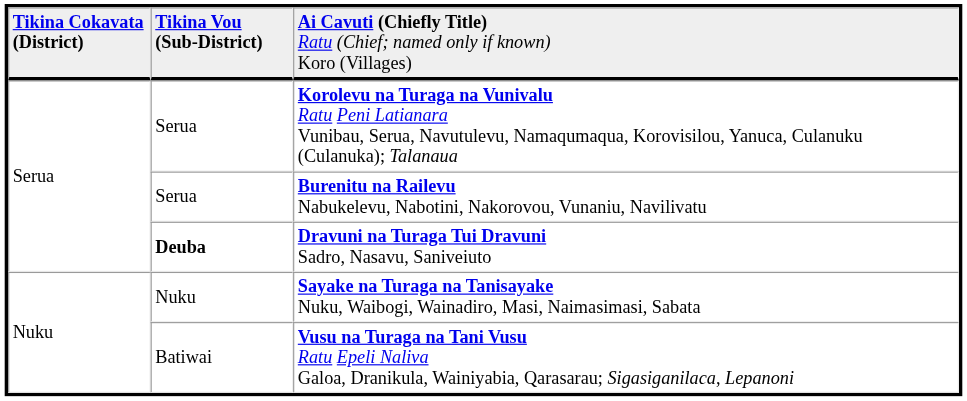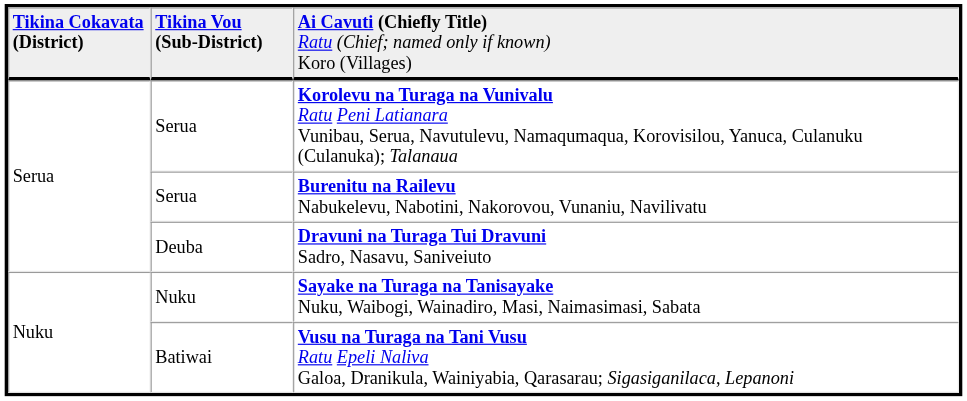(181, 246) bold -> (179, 246) normal
